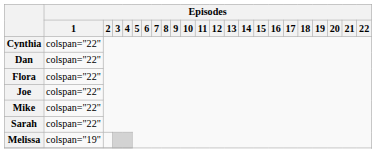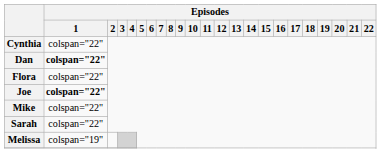(73, 60) normal -> (76, 60) bold
(73, 92) normal -> (76, 92) bold
